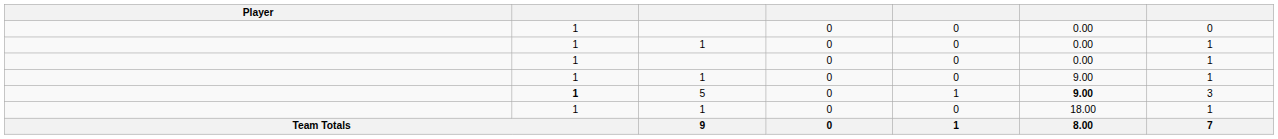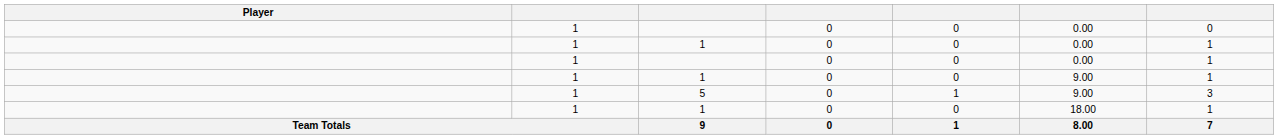(575, 93) bold -> (575, 93) normal
(1083, 93) bold -> (1083, 93) normal
